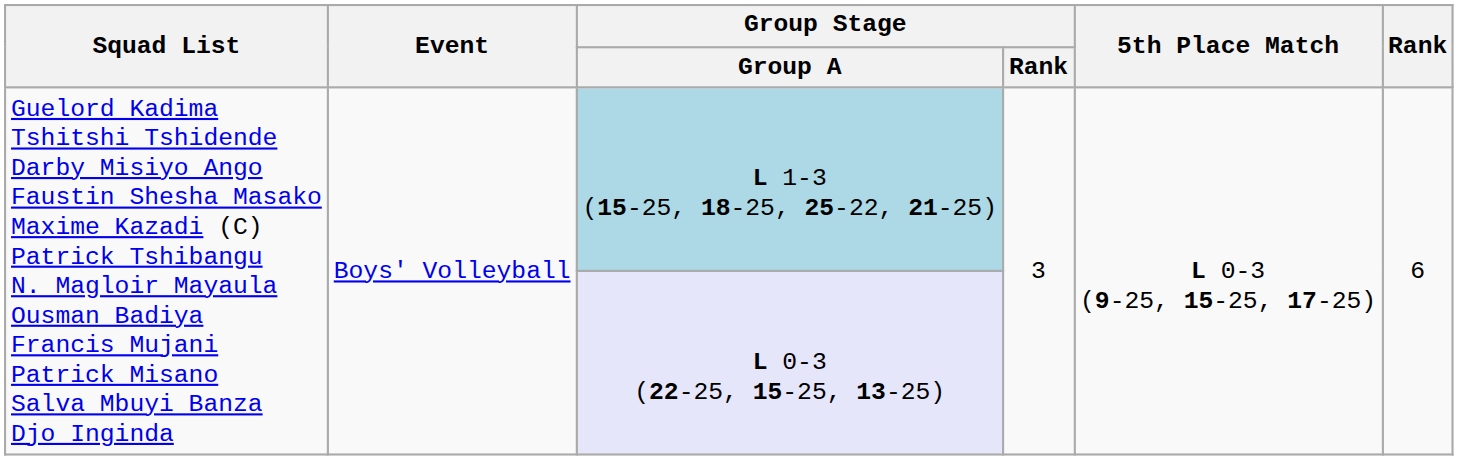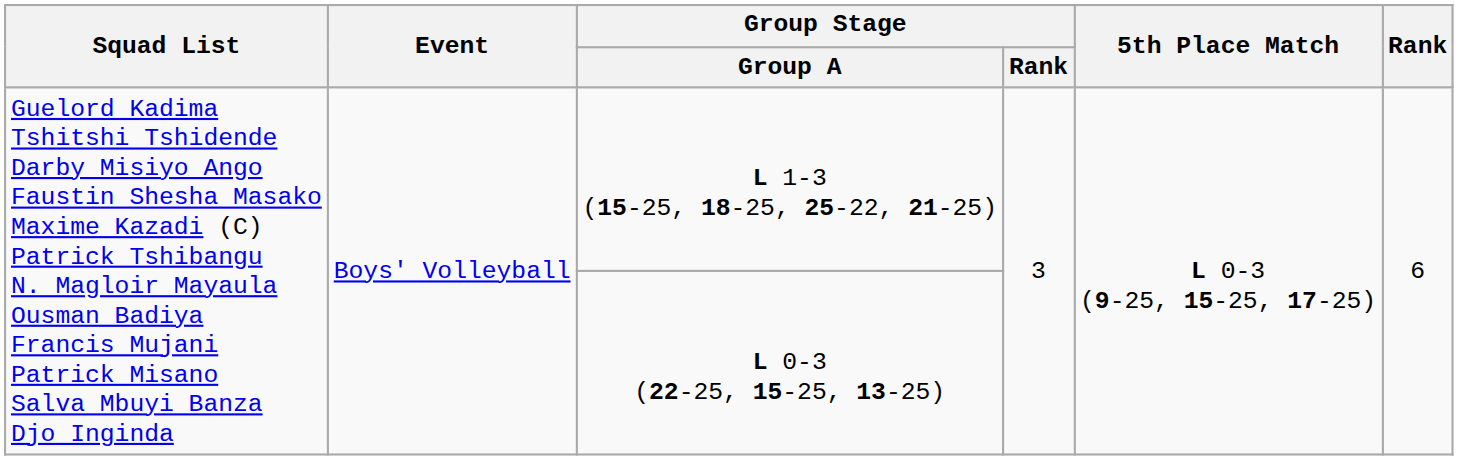(790, 194) lightblue background -> (790, 194) no background
(790, 377) lavender background -> (790, 377) no background
